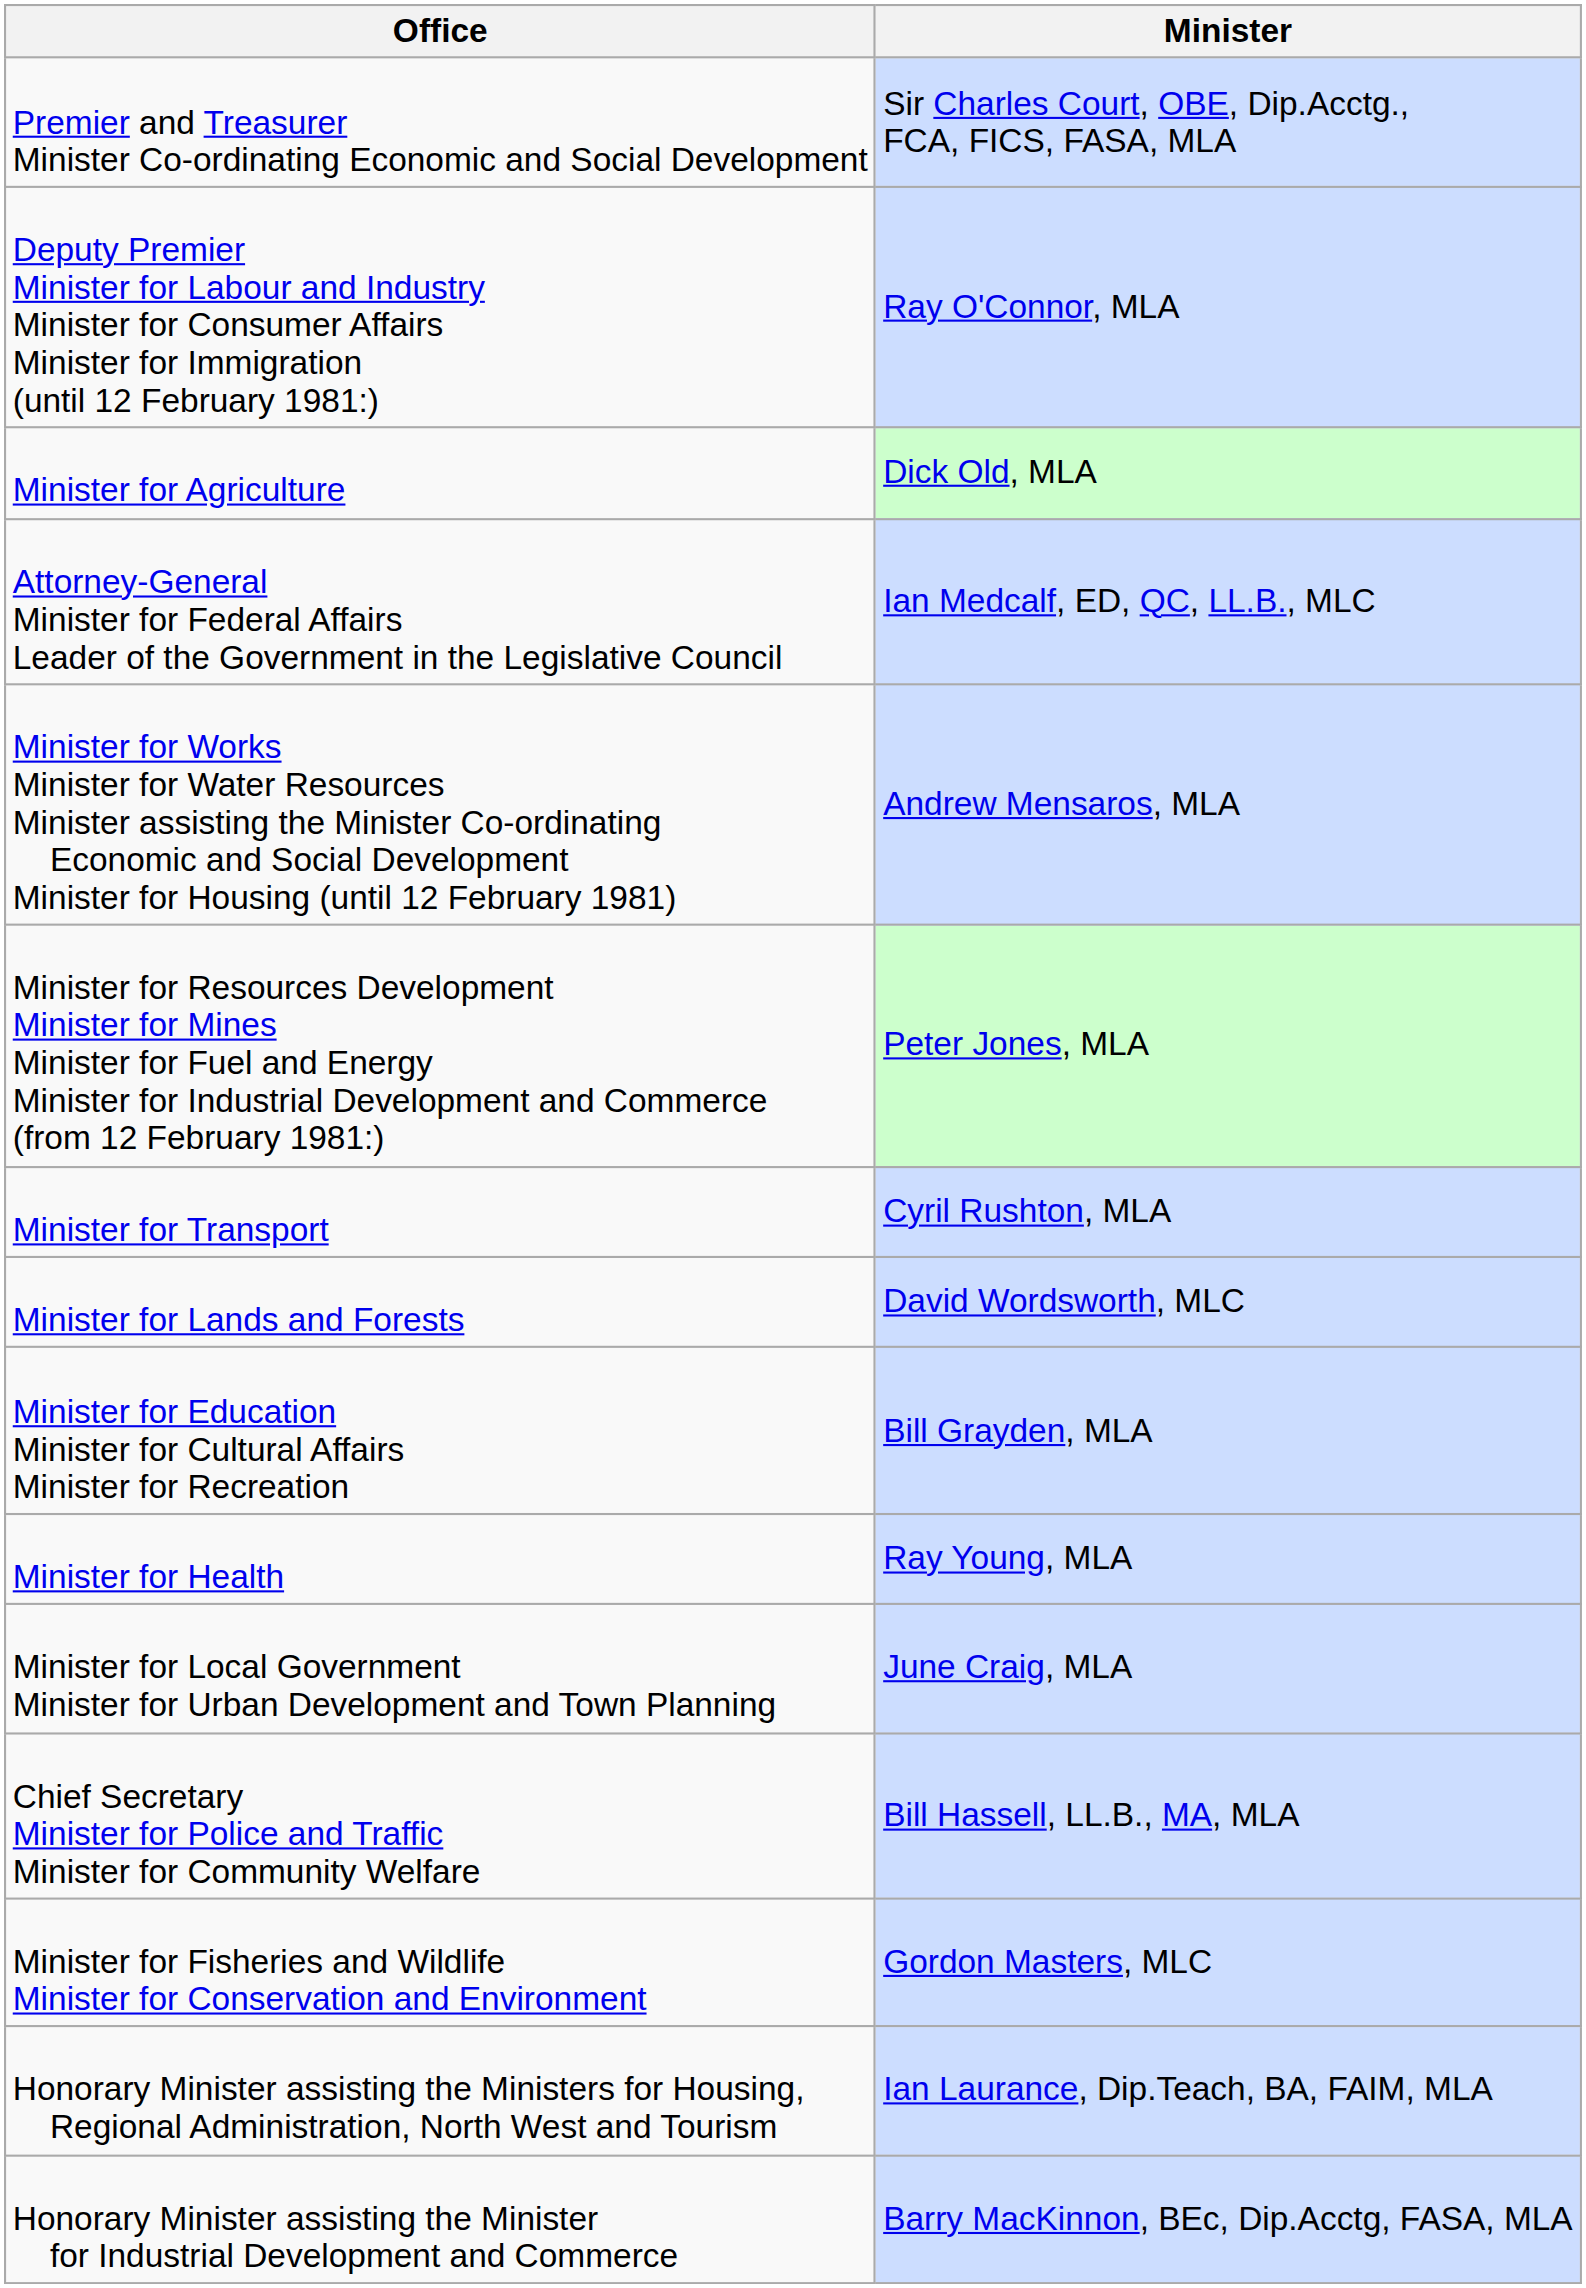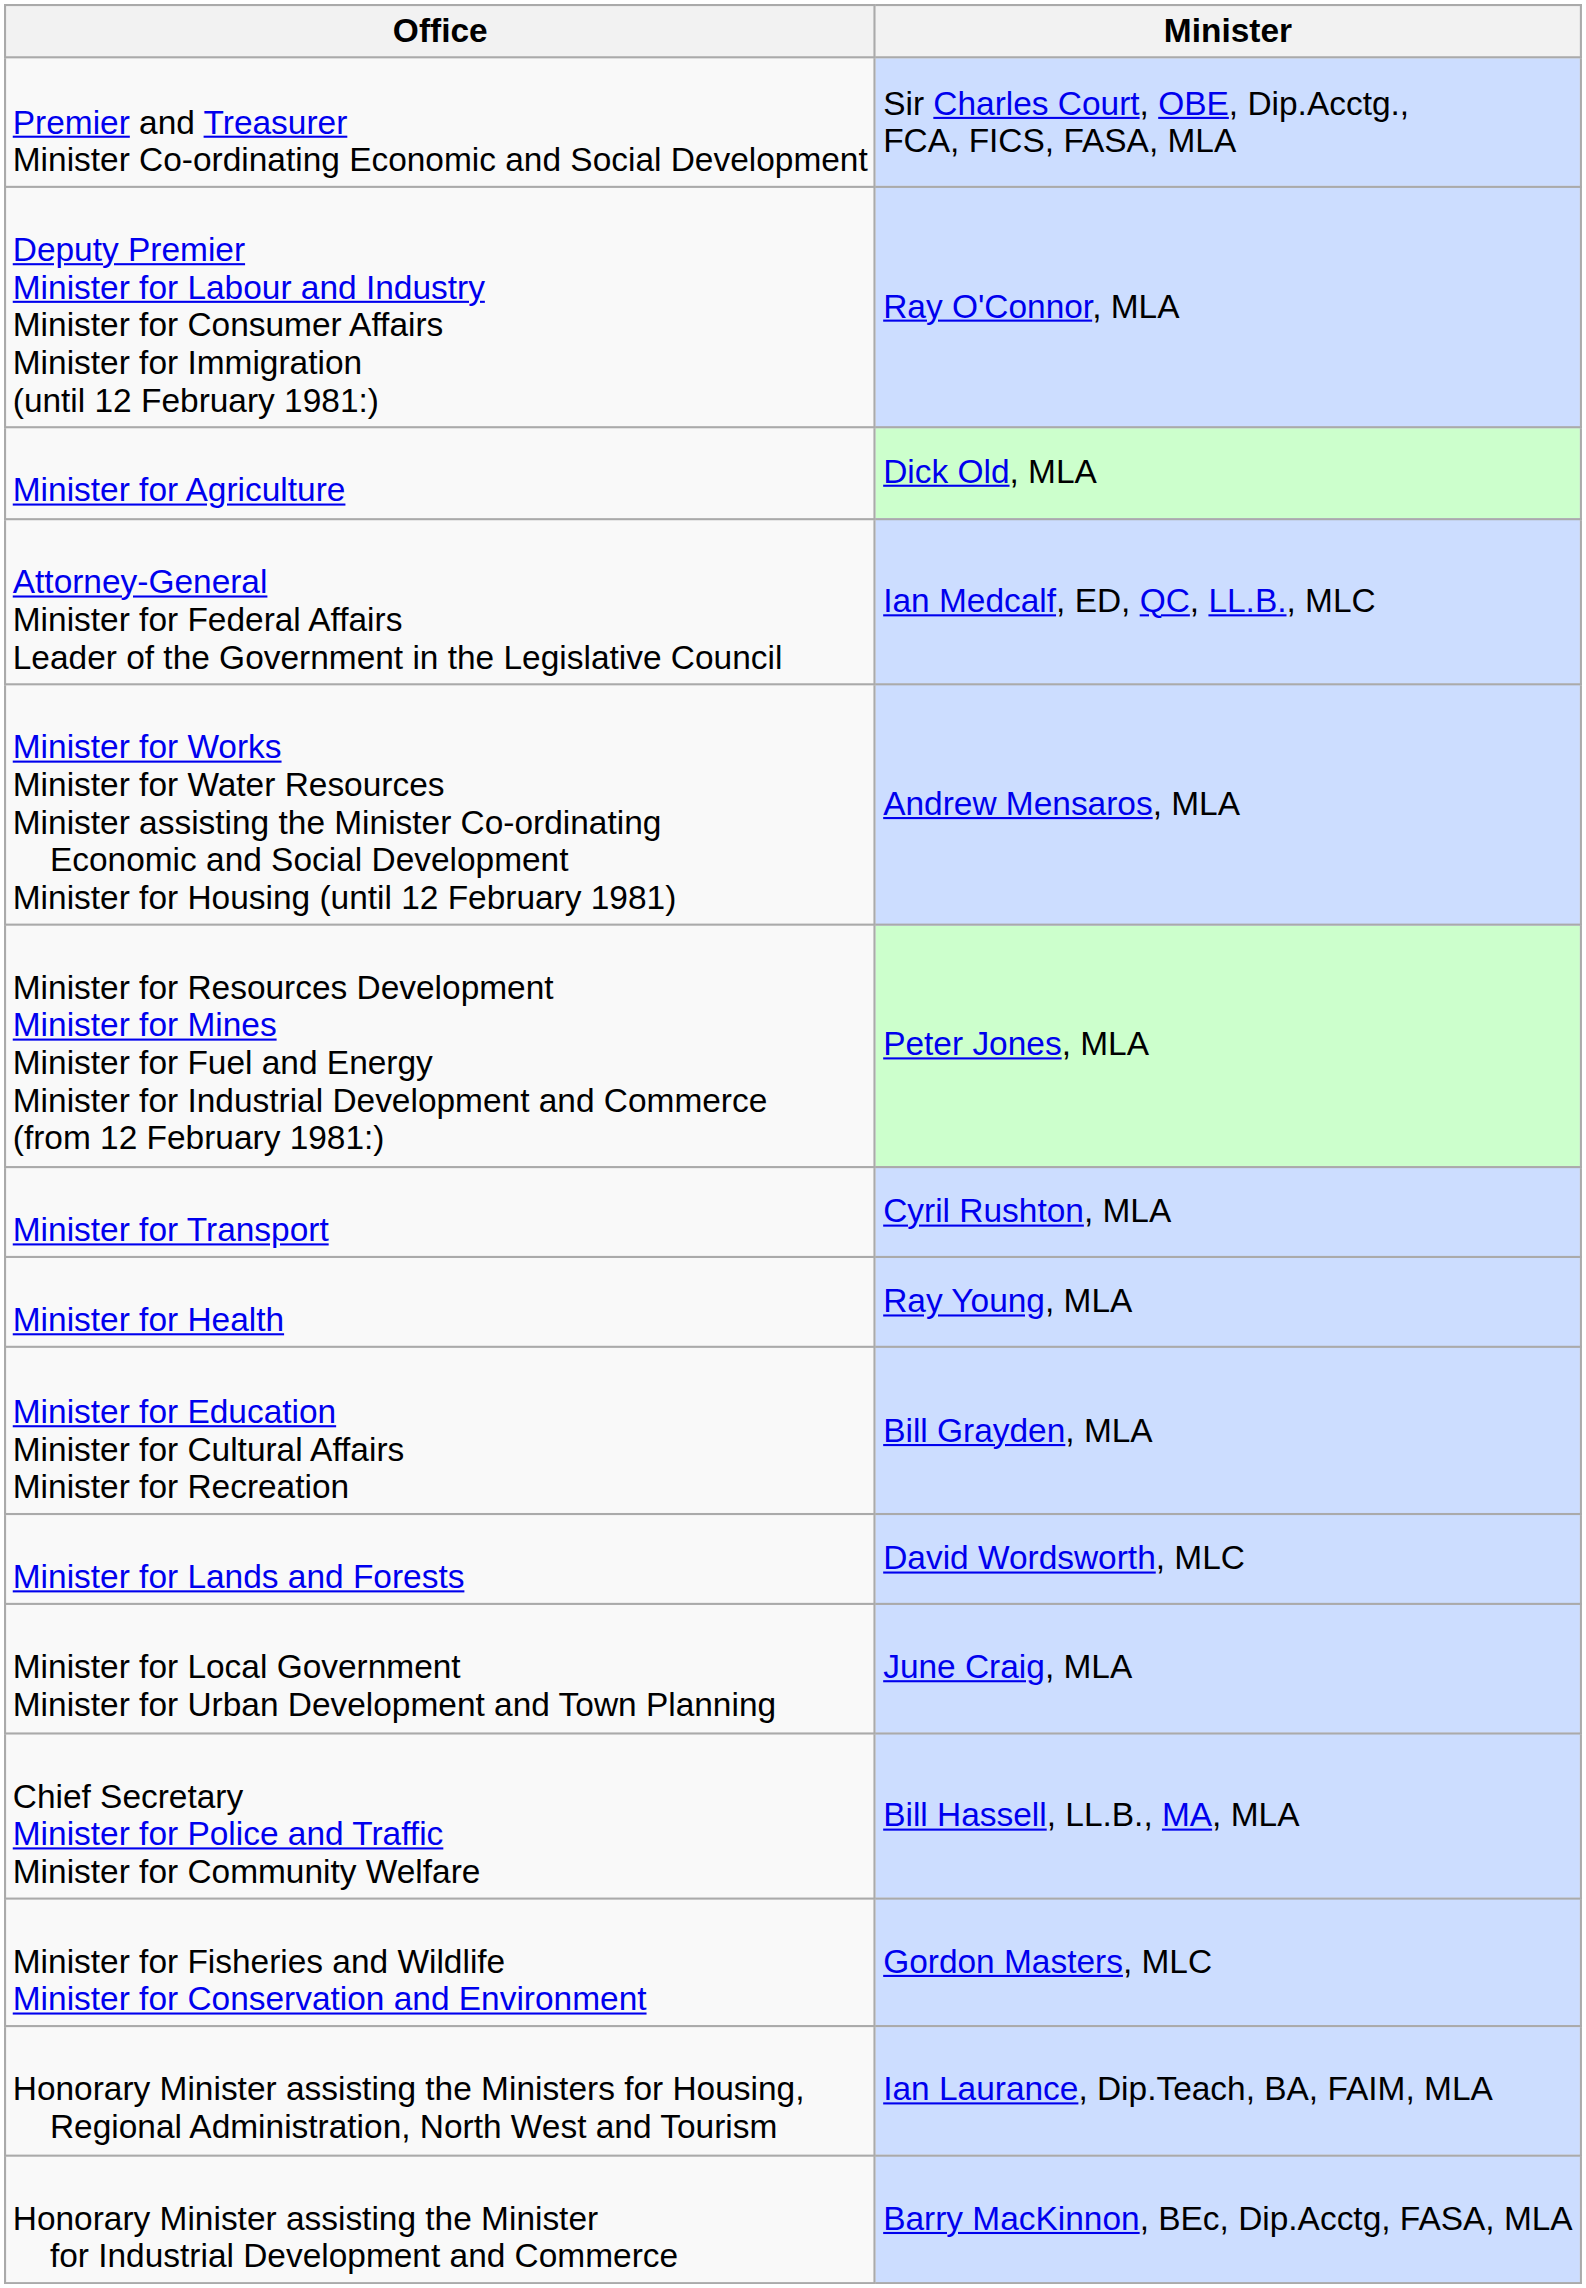rows swapped: (148, 1577) <-> (239, 1320)
